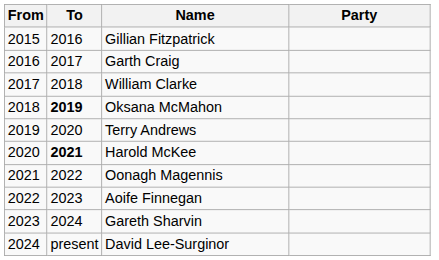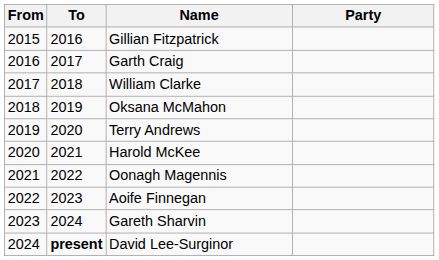(66, 107) bold -> (66, 107) normal
(66, 152) bold -> (66, 152) normal
(74, 244) normal -> (76, 244) bold
